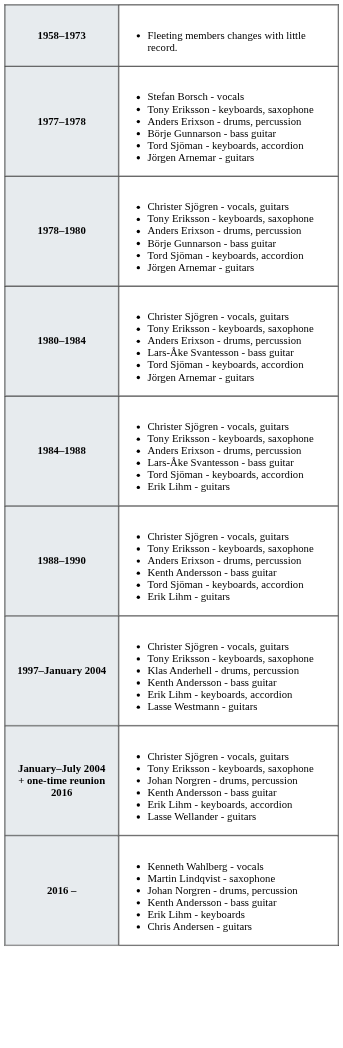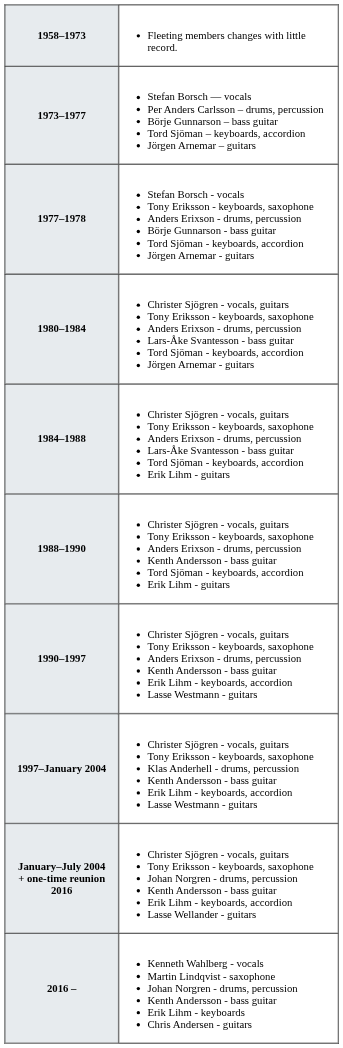+ row: (62, 115)
- row: (62, 231)
+ row: (62, 658)
